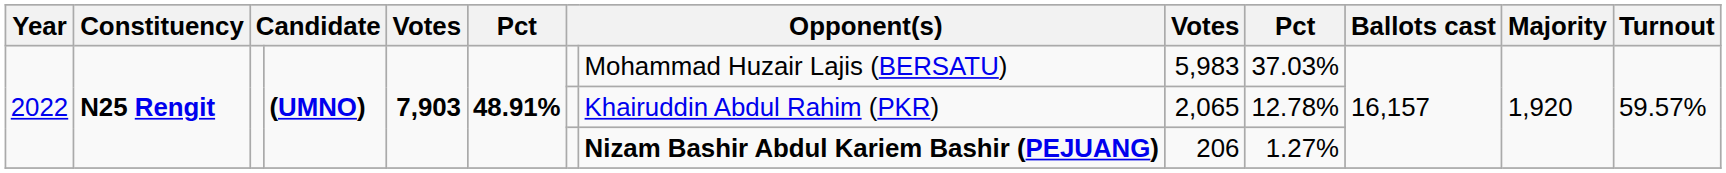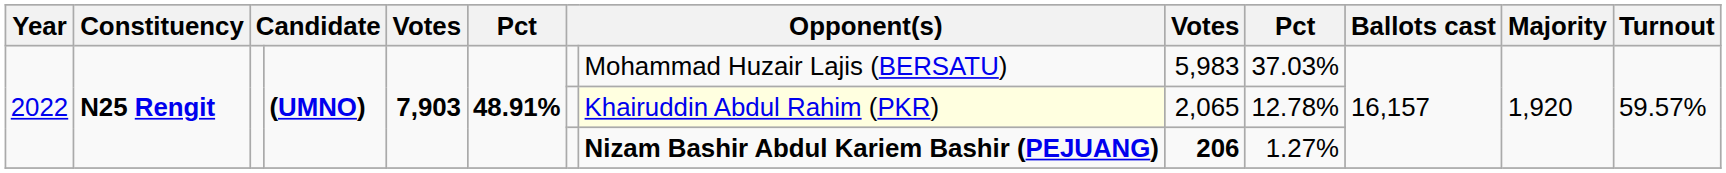(762, 107) no background -> (762, 107) lightyellow background
(1218, 148) normal -> (1218, 148) bold
